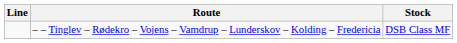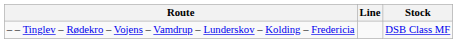columns swapped: (17, 13) <-> (207, 13)
